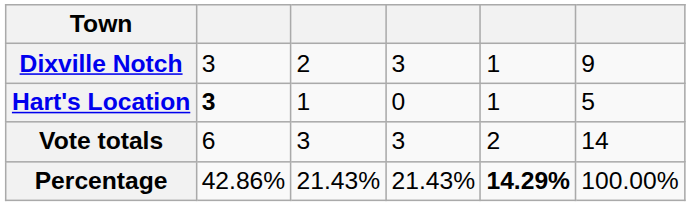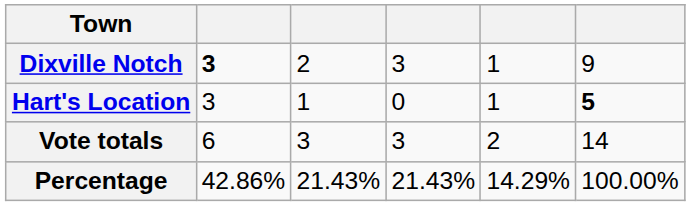(209, 63) normal -> (209, 63) bold
(209, 102) bold -> (209, 102) normal
(588, 102) normal -> (588, 102) bold
(528, 180) bold -> (528, 180) normal
